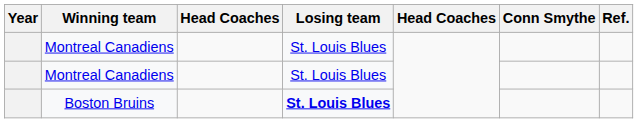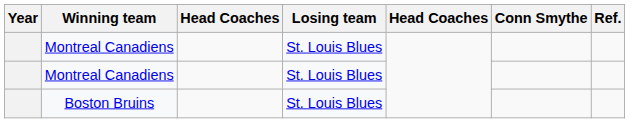(338, 103) bold -> (334, 103) normal
